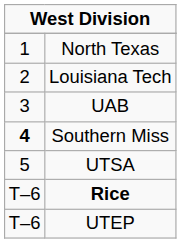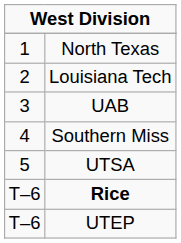(25, 135) bold -> (25, 135) normal
